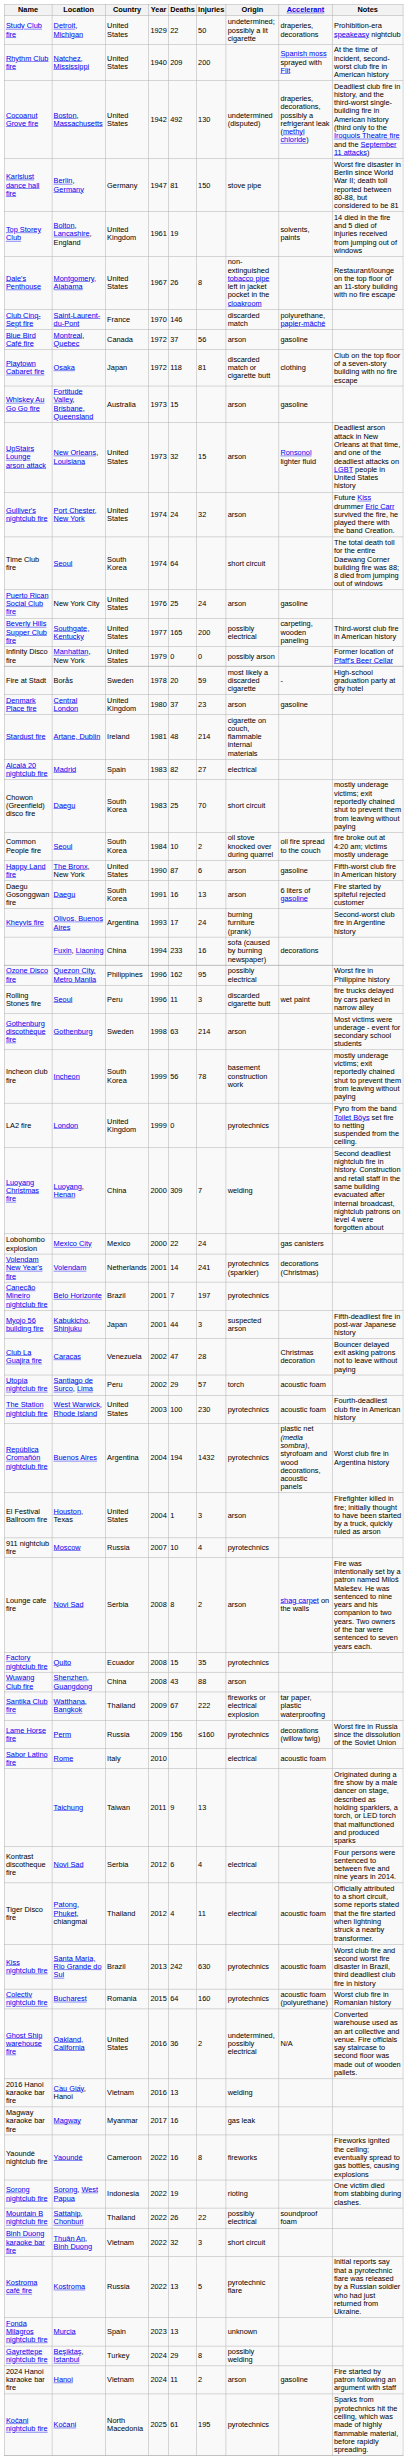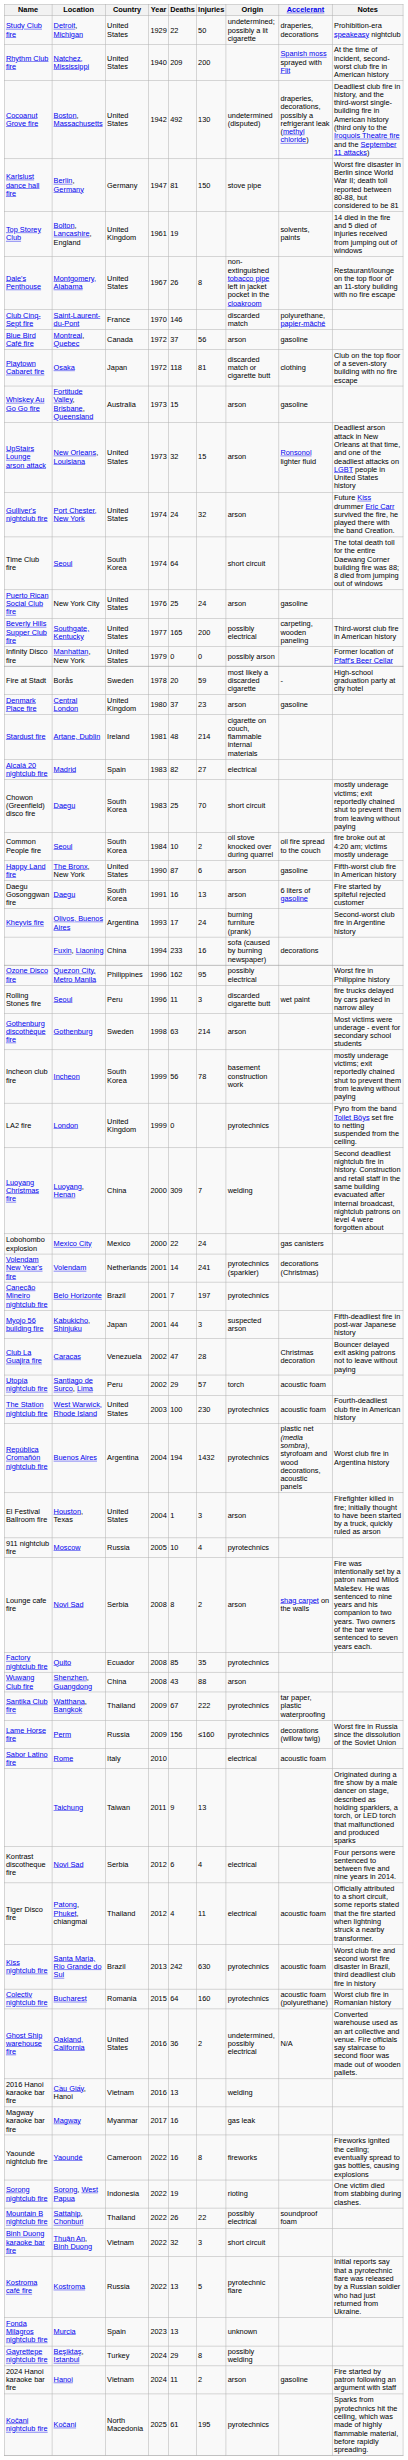(159, 1548) 2007 -> (159, 1548) 2005
(174, 1662) 15 -> (174, 1662) 85
(247, 1706) fireworks or electrical explosion -> (248, 1706) pyrotechnics
